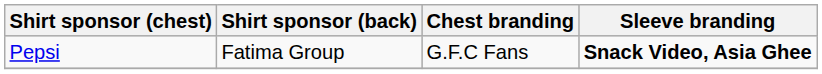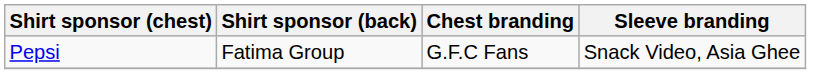(698, 52) bold -> (692, 52) normal
